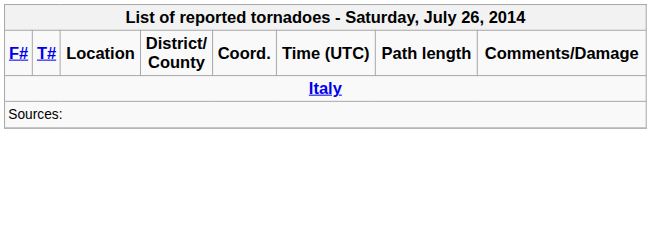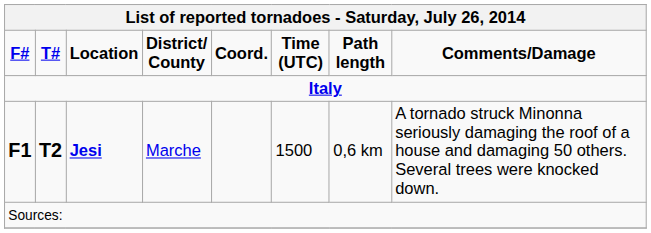+ row: (20, 151)
